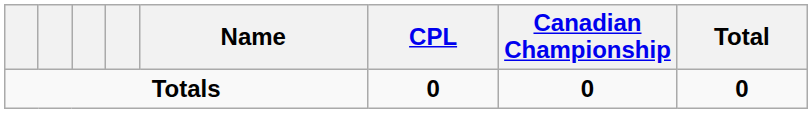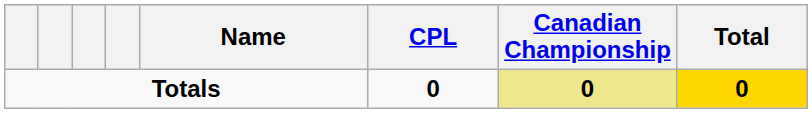(587, 88) no background -> (587, 88) khaki background
(742, 88) no background -> (742, 88) gold background
